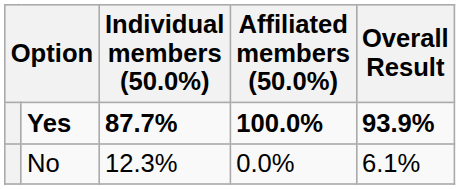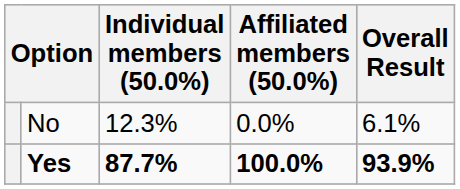rows swapped: (49, 123) <-> (43, 163)
